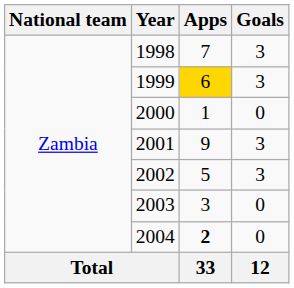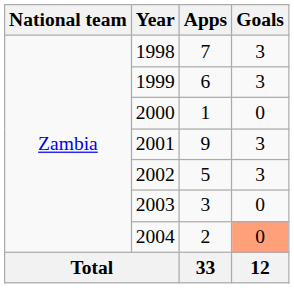(205, 81) gold background -> (205, 81) no background
(205, 236) bold -> (205, 236) normal
(260, 236) no background -> (260, 236) lightsalmon background
